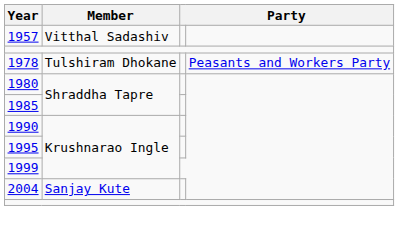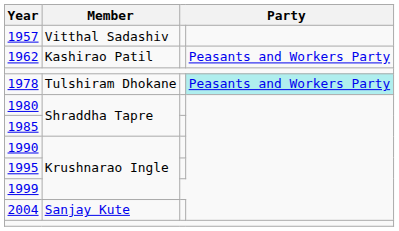+ row: (23, 57)
(289, 63) no background -> (289, 84) paleturquoise background
